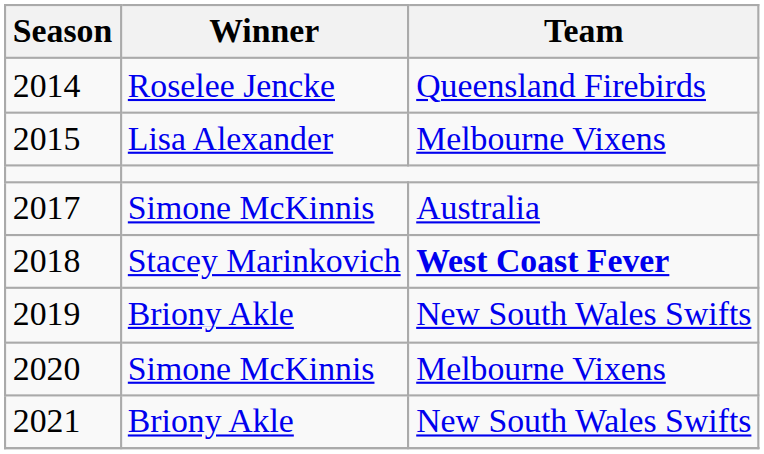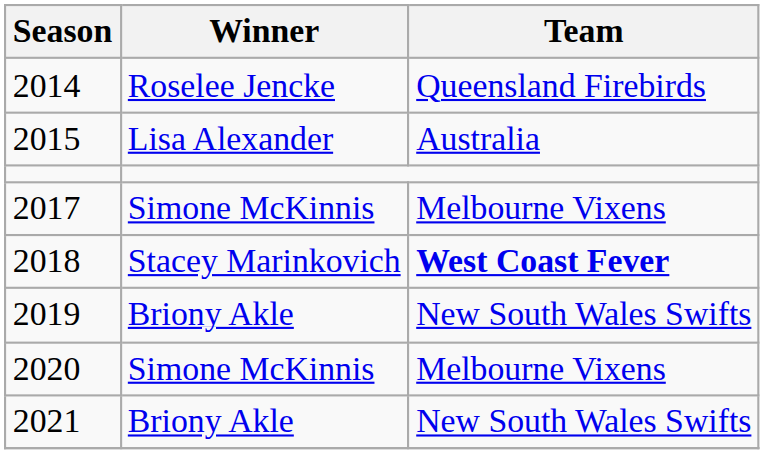(541, 138) Melbourne Vixens -> (478, 138) Australia
(478, 207) Australia -> (541, 207) Melbourne Vixens
